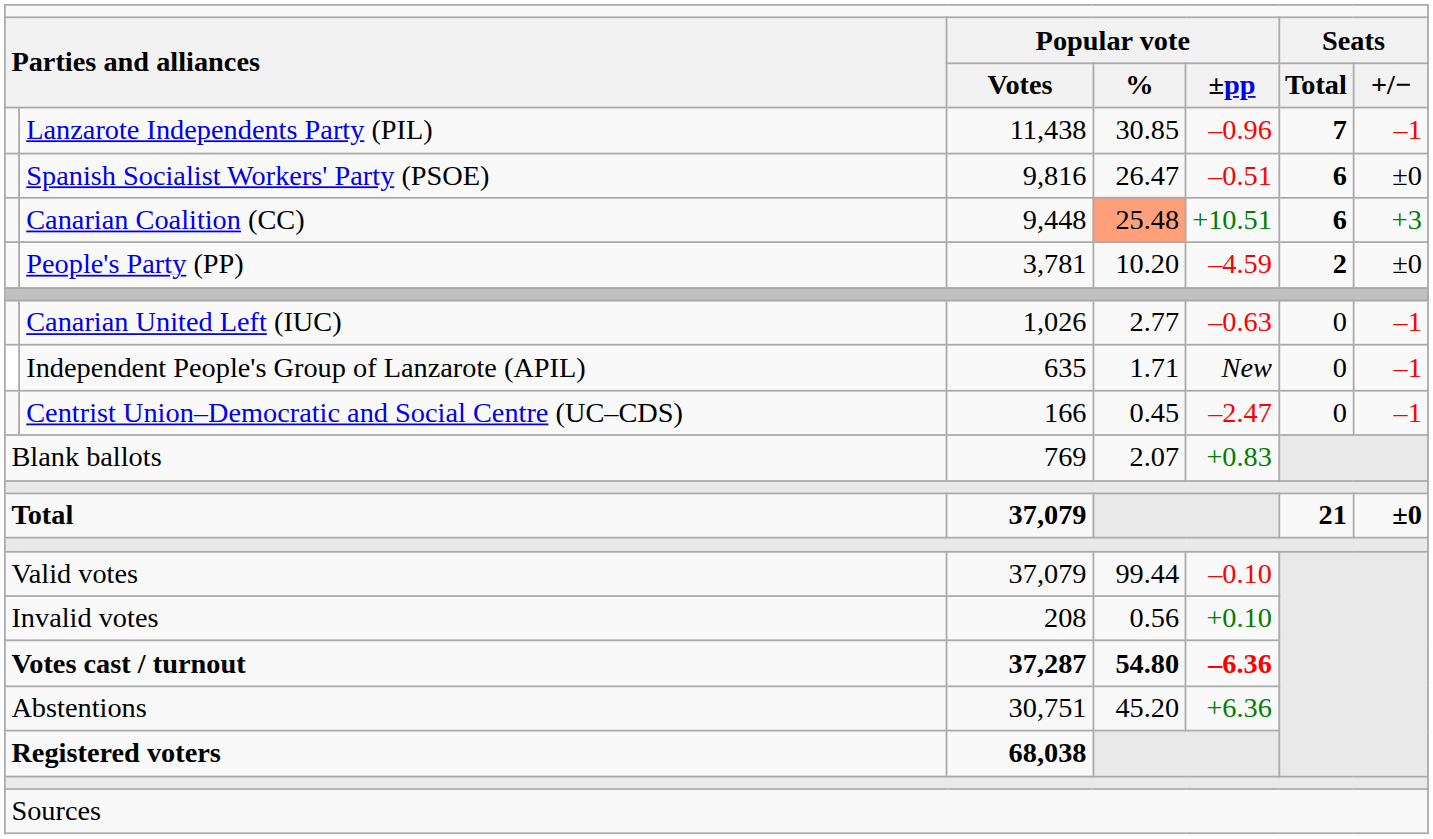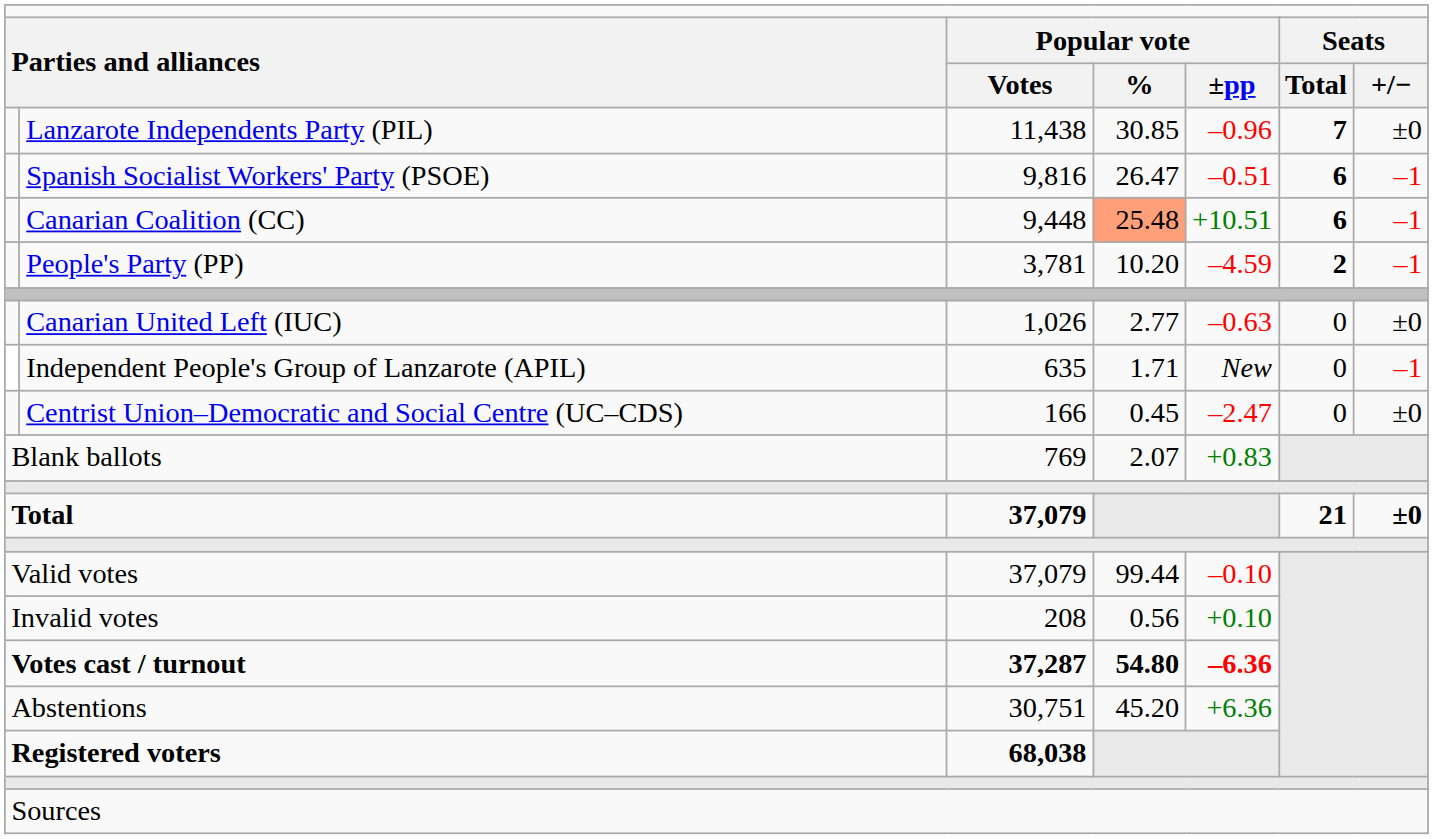(1408, 129) –1 -> (1407, 129) ±0
(1407, 174) ±0 -> (1408, 174) –1
(1407, 219) +3 -> (1408, 219) –1
(1407, 264) ±0 -> (1408, 264) –1
(1408, 322) –1 -> (1407, 322) ±0
(1408, 412) –1 -> (1407, 412) ±0
